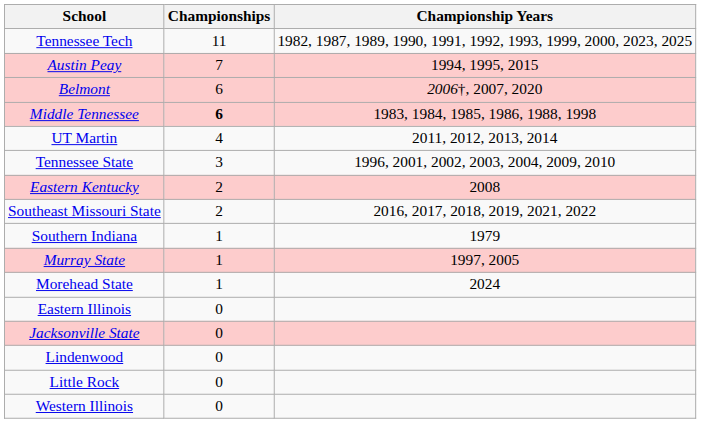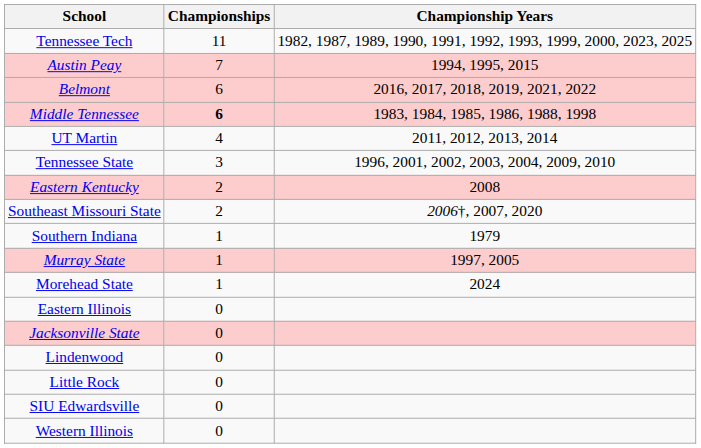(485, 89) 2006†, 2007, 2020 -> (485, 89) 2016, 2017, 2018, 2019, 2021, 2022
(485, 211) 2016, 2017, 2018, 2019, 2021, 2022 -> (485, 211) 2006†, 2007, 2020
+ row: (84, 406)
